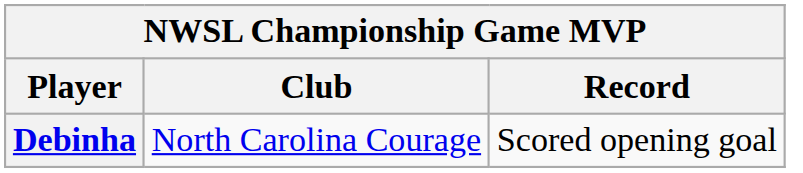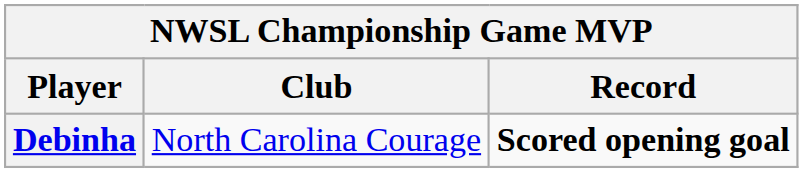(637, 139) normal -> (643, 139) bold
